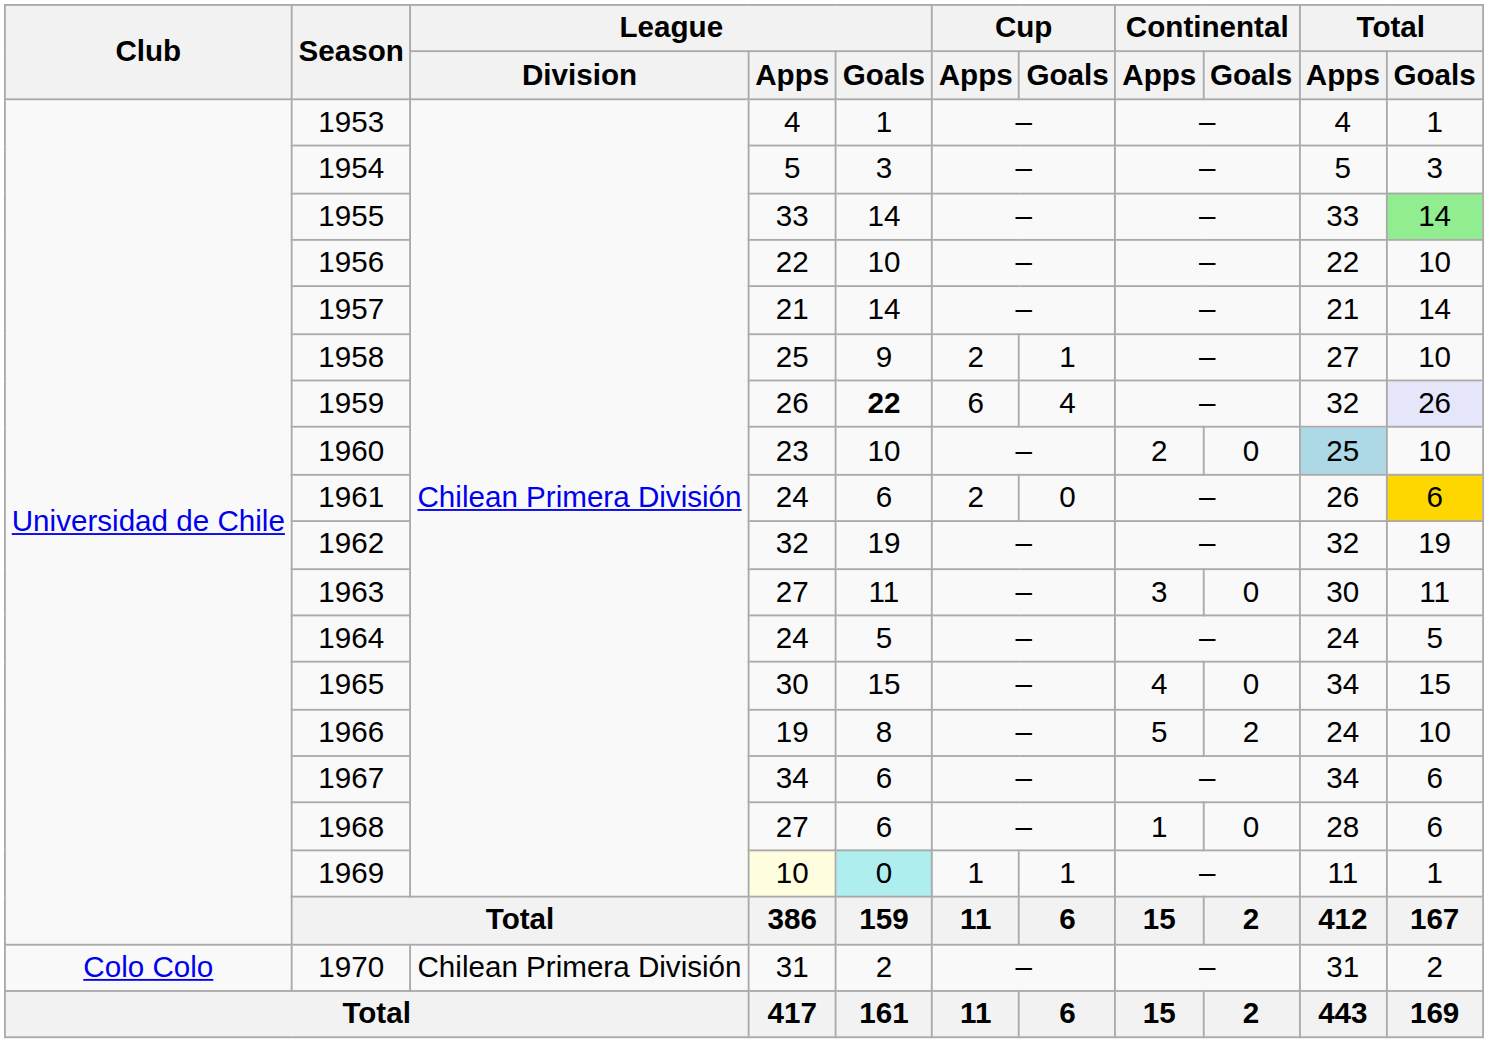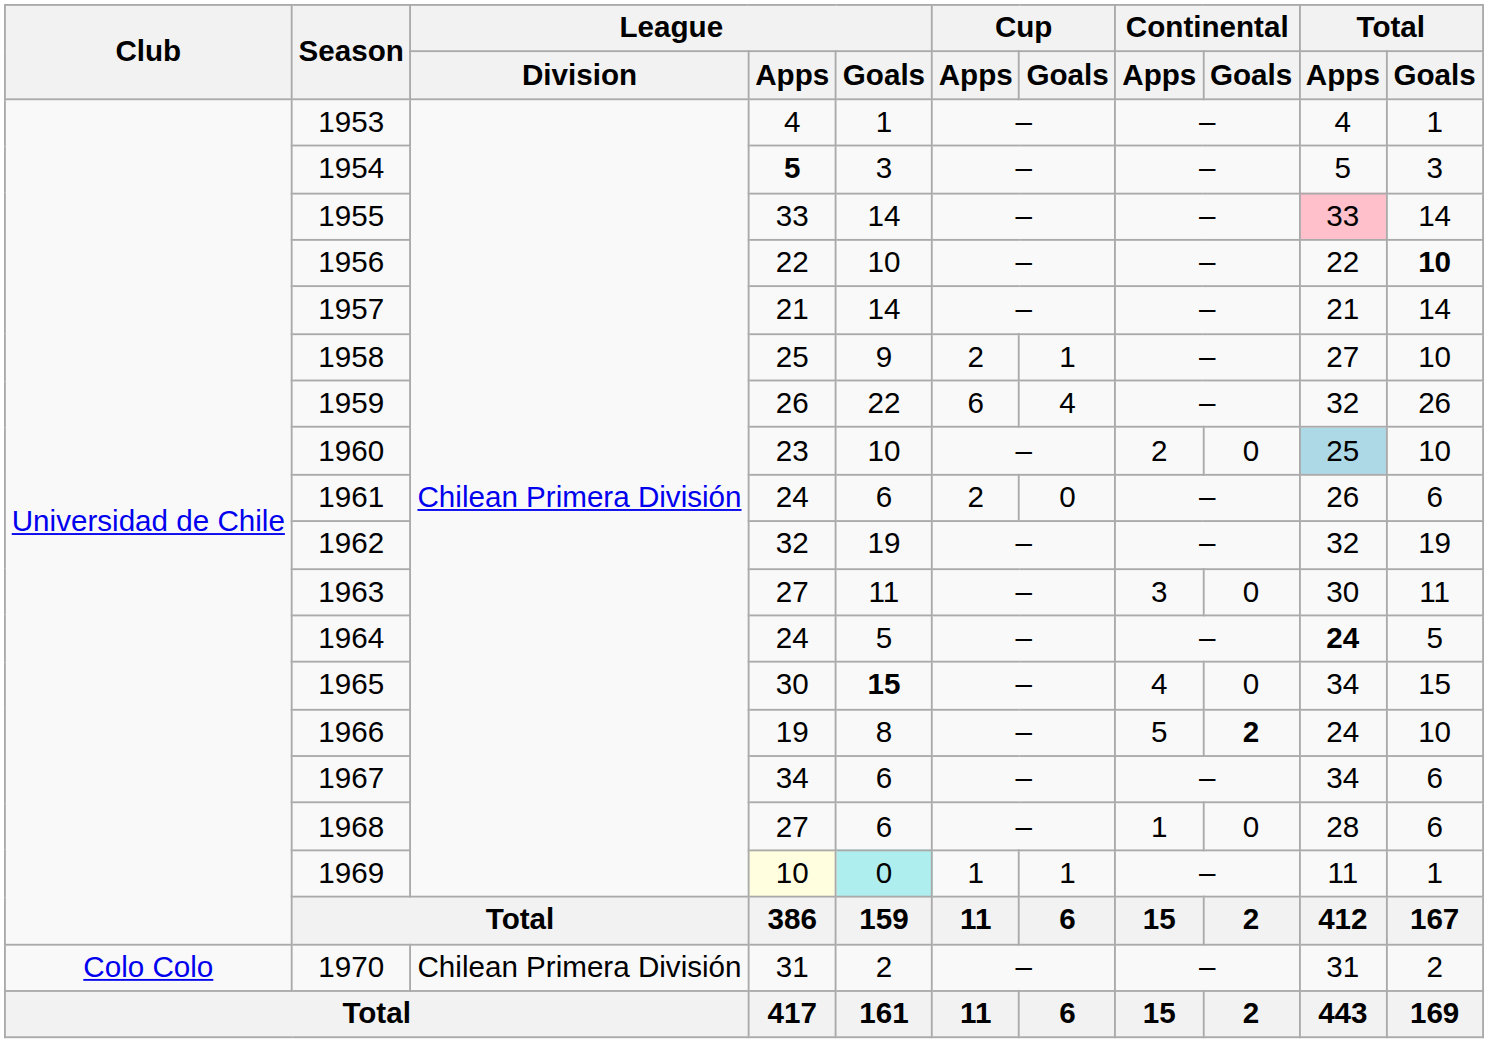(792, 168) normal -> (792, 168) bold
(1343, 215) no background -> (1343, 215) pink background
(1435, 215) lightgreen background -> (1435, 215) no background
(1435, 262) normal -> (1435, 262) bold
(884, 403) bold -> (884, 403) normal
(1435, 403) lavender background -> (1435, 403) no background
(1435, 497) gold background -> (1435, 497) no background
(1343, 638) normal -> (1343, 638) bold
(884, 685) normal -> (884, 685) bold
(1251, 732) normal -> (1251, 732) bold
